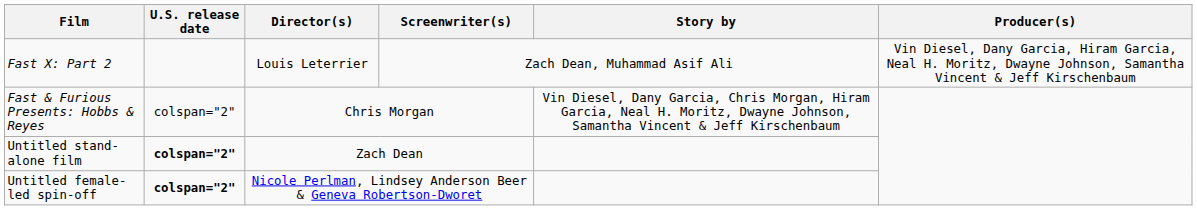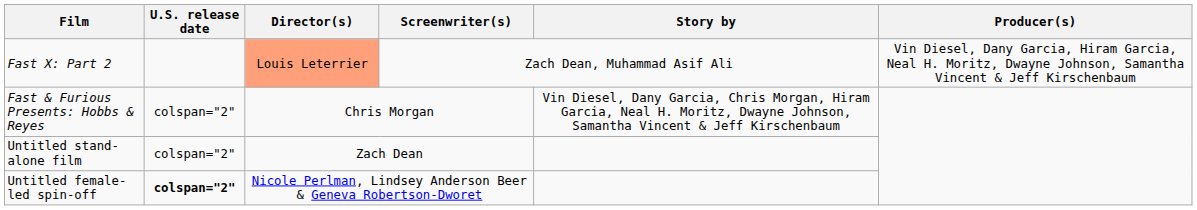(312, 63) no background -> (312, 63) lightsalmon background
(195, 153) bold -> (195, 153) normal
